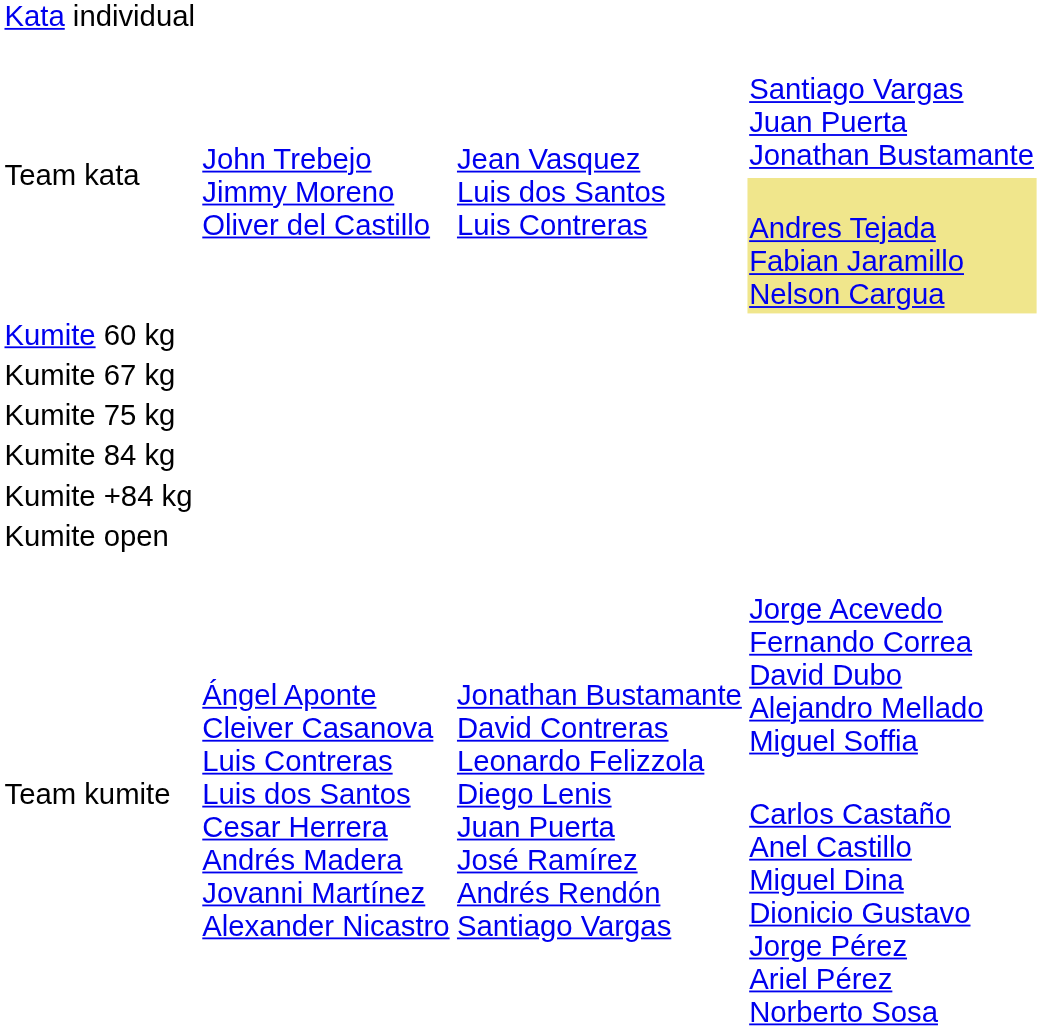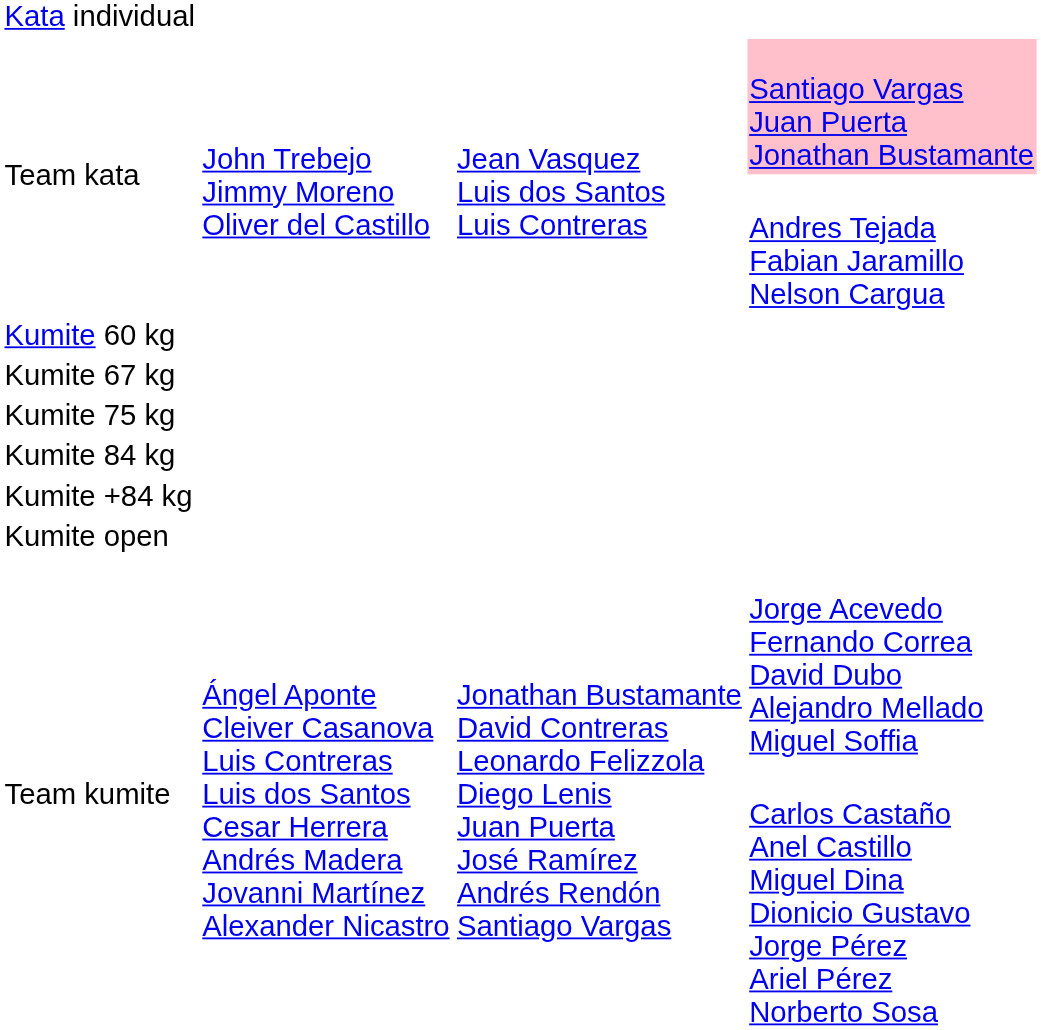(892, 122) no background -> (892, 122) pink background
(857, 261) khaki background -> (857, 261) no background
